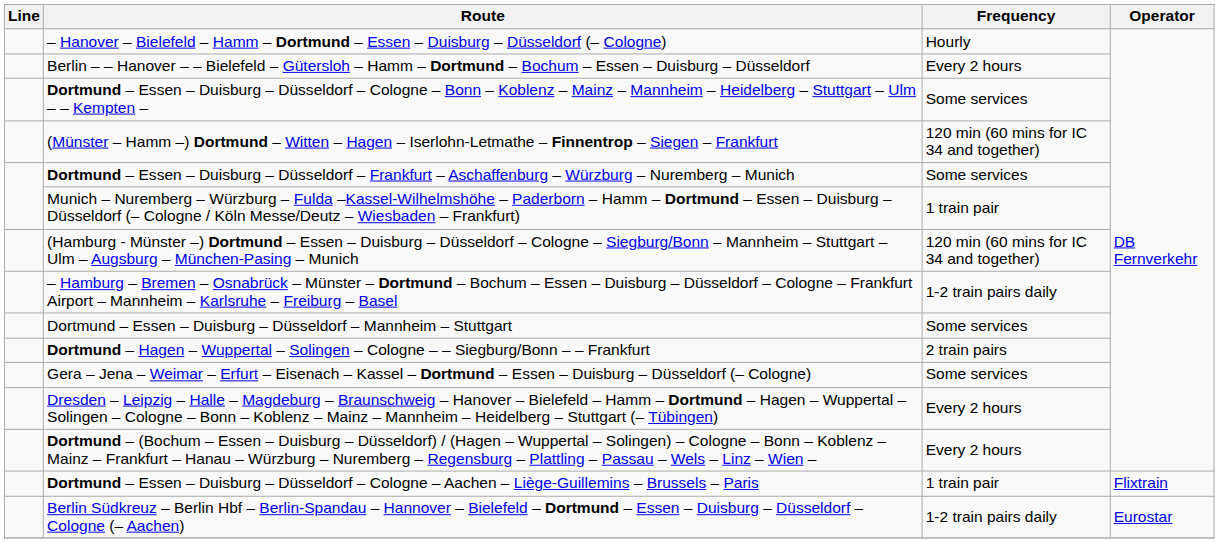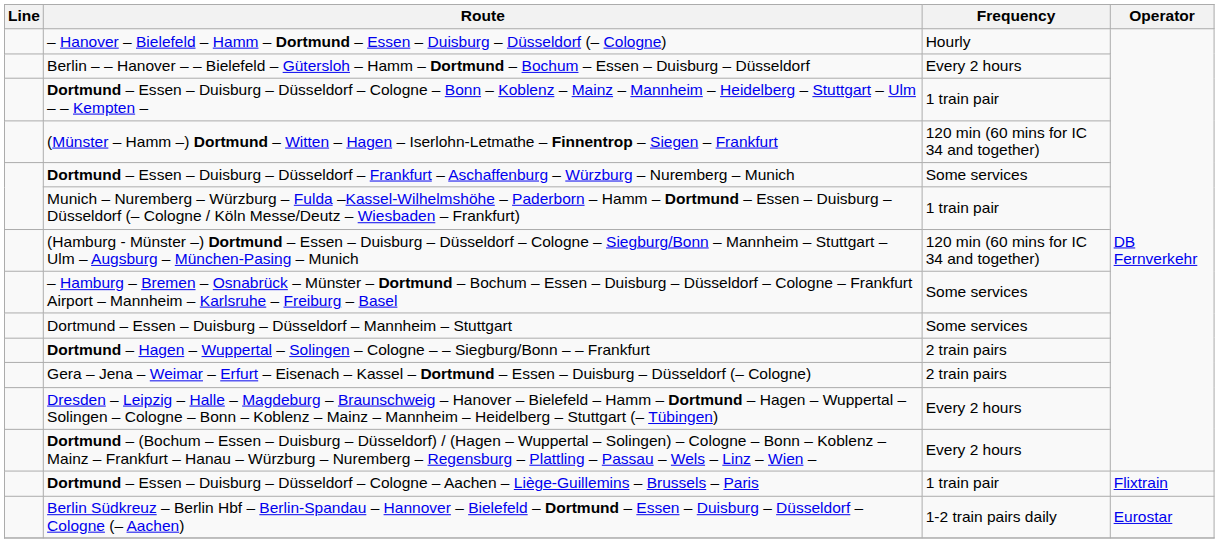(977, 99) Some services -> (962, 99) 1 train pair
(991, 292) 1-2 train pairs daily -> (977, 292) Some services
(977, 374) Some services -> (966, 374) 2 train pairs
